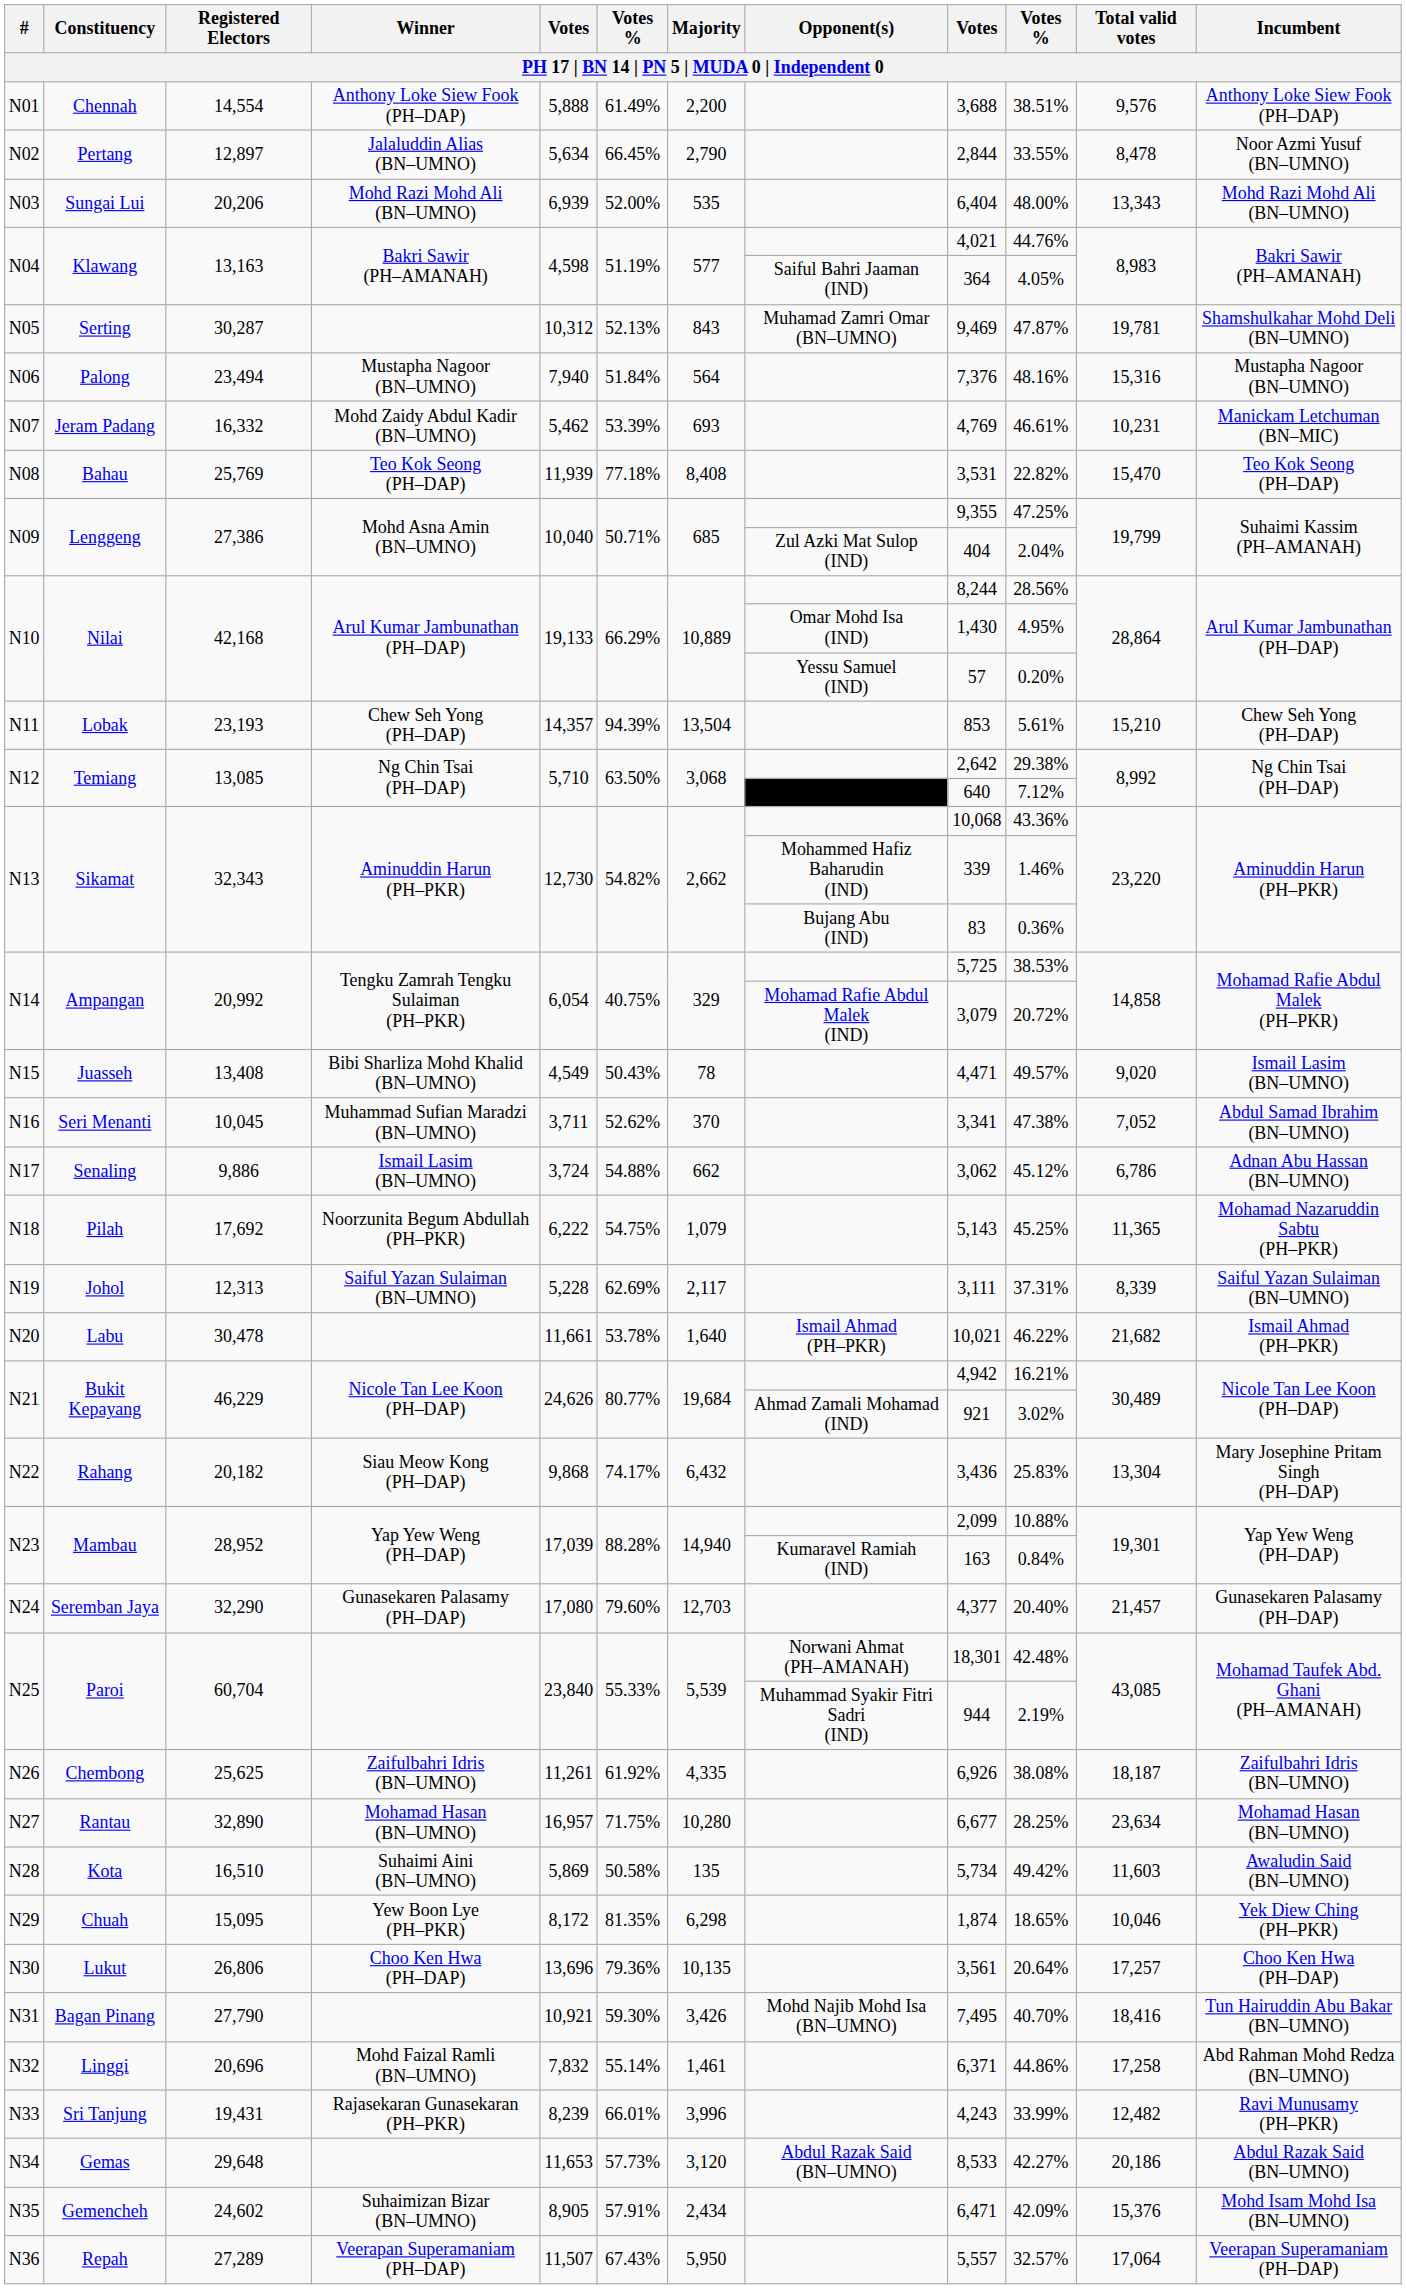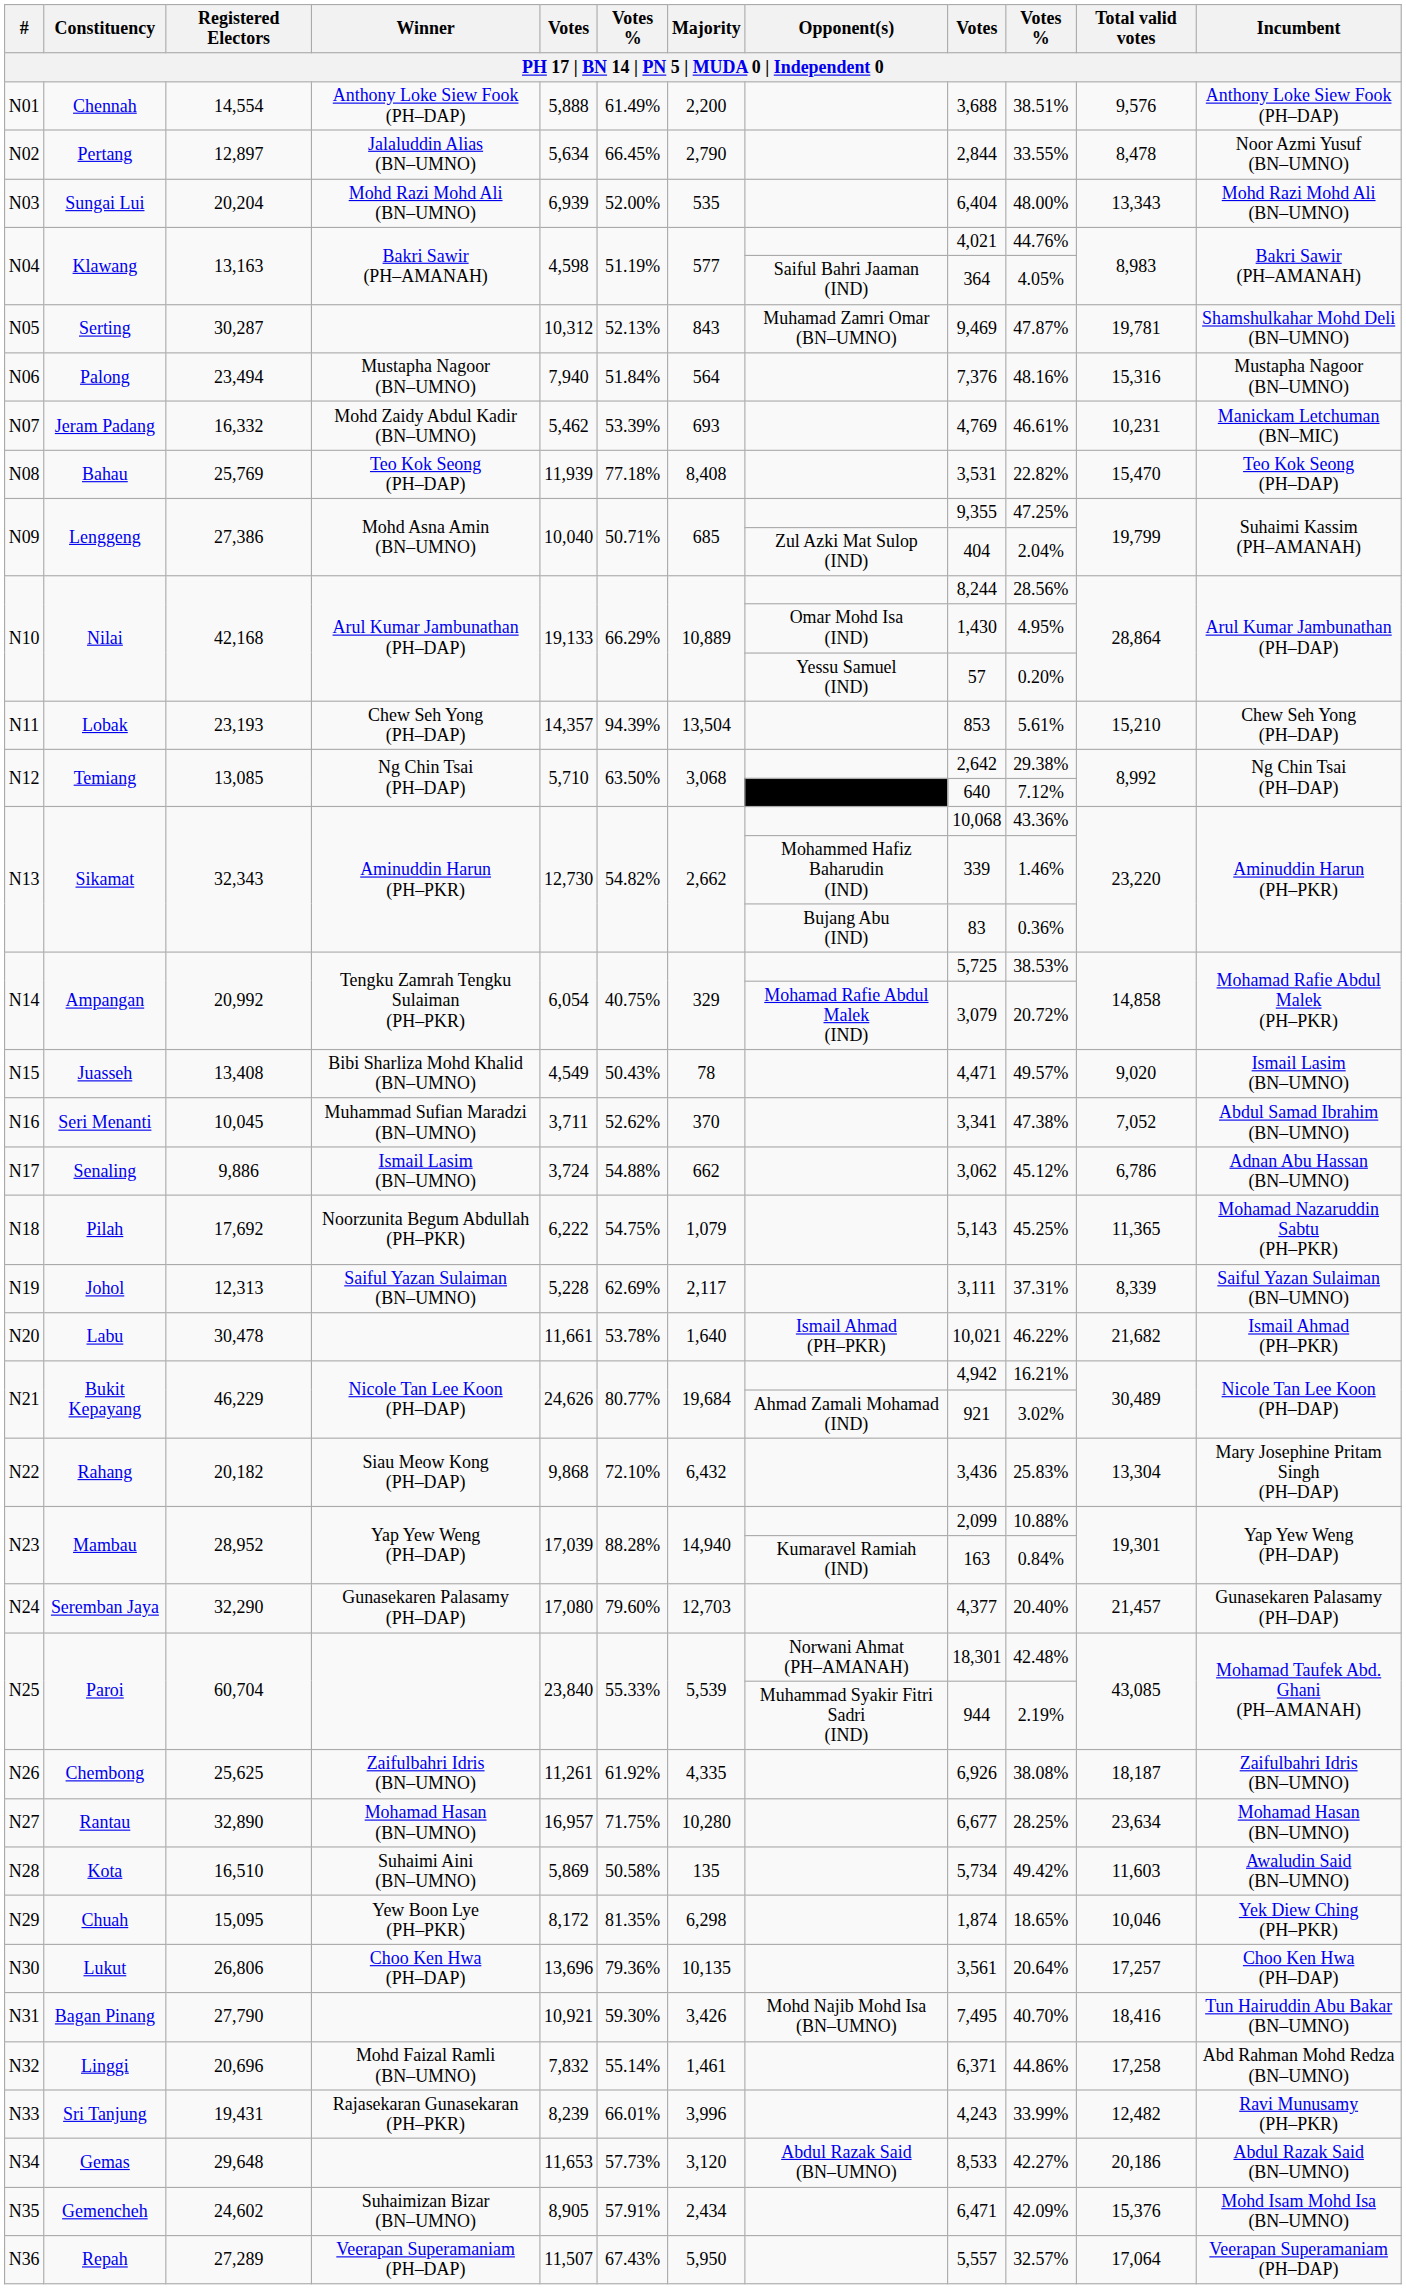(239, 202) 20,206 -> (239, 202) 20,204
(633, 1472) 74.17% -> (633, 1472) 72.10%
